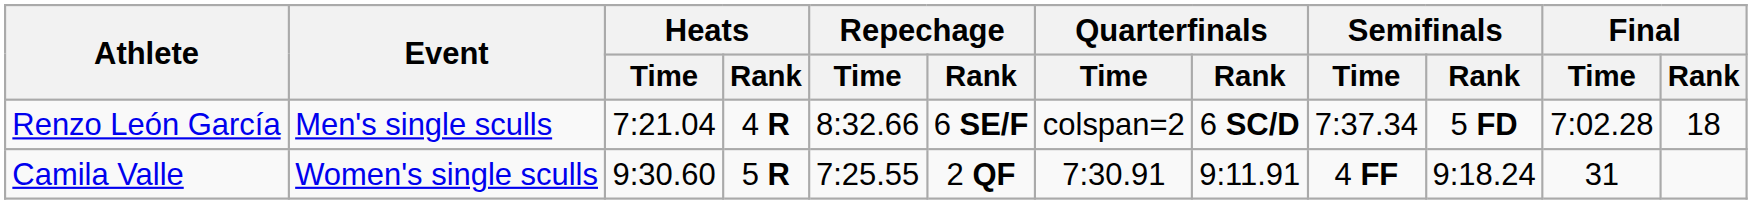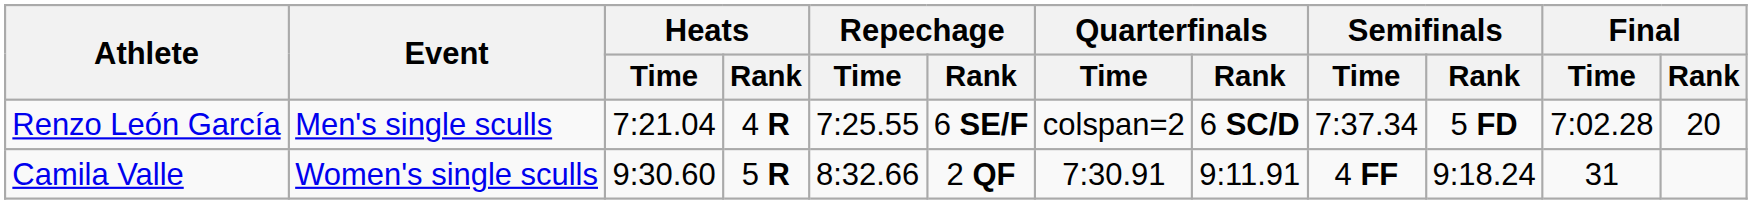(868, 125) 8:32.66 -> (868, 125) 7:25.55
(1704, 125) 18 -> (1704, 125) 20
(868, 174) 7:25.55 -> (868, 174) 8:32.66
